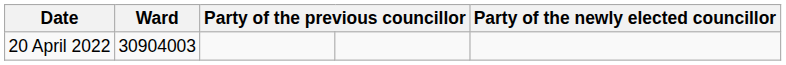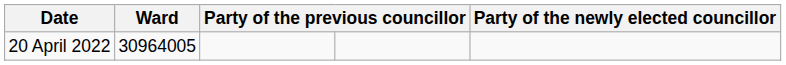(157, 45) 30904003 -> (157, 45) 30964005
